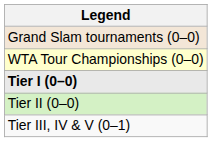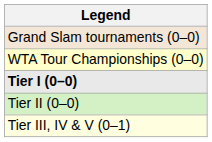(69, 125) no background -> (69, 125) lightyellow background
